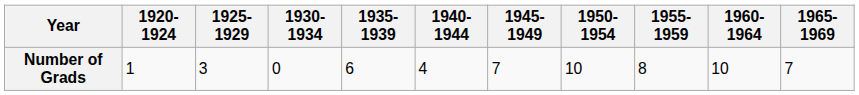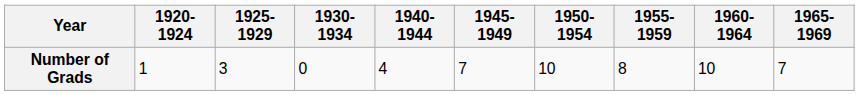- column: (378, 26)
